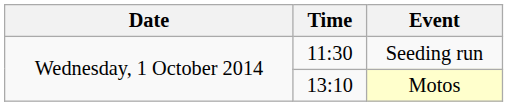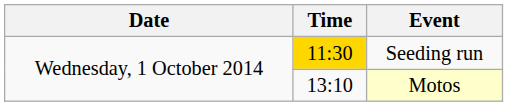(330, 52) no background -> (330, 52) gold background
